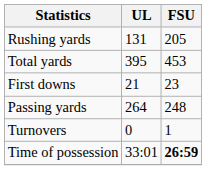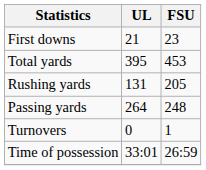rows swapped: (42, 84) <-> (49, 38)
(181, 152) bold -> (181, 152) normal
